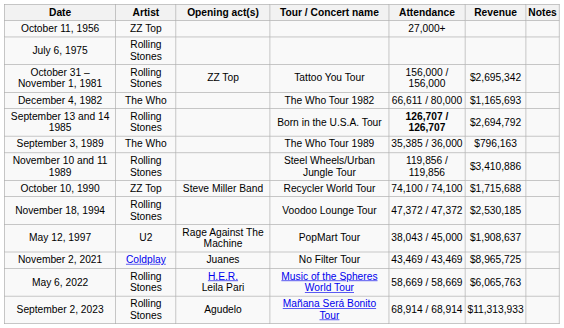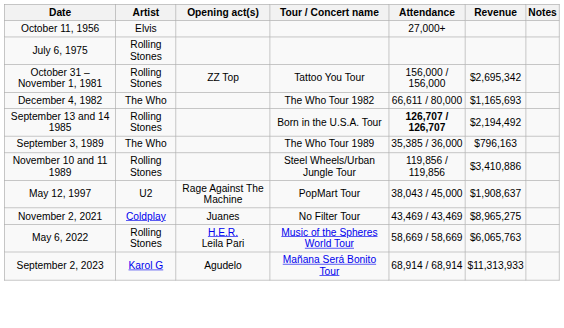(146, 28) ZZ Top -> (146, 28) Elvis
(496, 122) $2,694,792 -> (496, 122) $2,194,492
- row: (60, 188)
- row: (60, 210)
(496, 260) $8,965,725 -> (496, 216) $8,965,275
(146, 310) Rolling Stones -> (146, 266) Karol G
